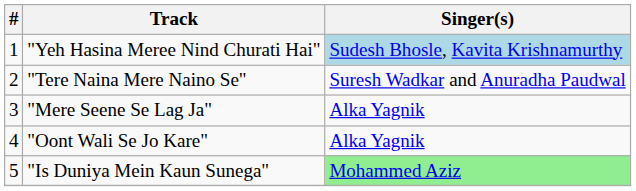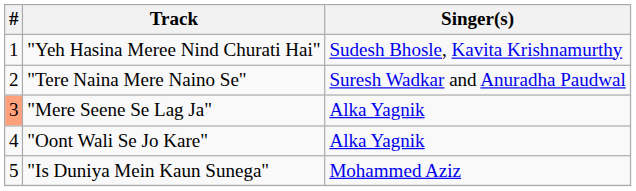(476, 49) lightblue background -> (476, 49) no background
(14, 110) no background -> (14, 110) lightsalmon background
(395, 170) lightgreen background -> (395, 170) no background
